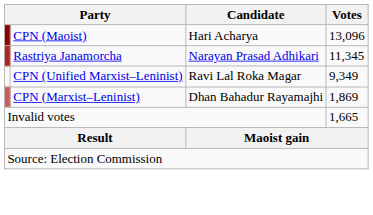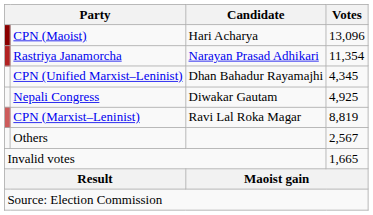(347, 55) 11,345 -> (347, 55) 11,354
(245, 76) Ravi Lal Roka Magar -> (256, 76) Dhan Bahadur Rayamajhi
(344, 76) 9,349 -> (344, 76) 4,345
+ row: (56, 96)
(256, 96) Dhan Bahadur Rayamajhi -> (245, 117) Ravi Lal Roka Magar
(344, 96) 1,869 -> (344, 117) 8,819
+ row: (31, 138)
